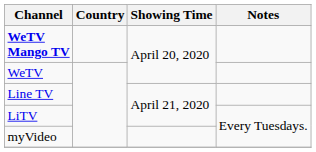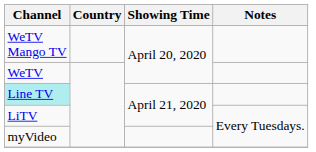(39, 44) bold -> (37, 44) normal
(30, 94) no background -> (30, 94) paleturquoise background
